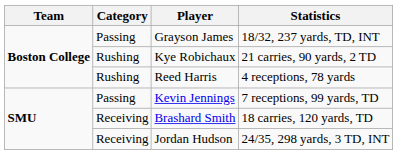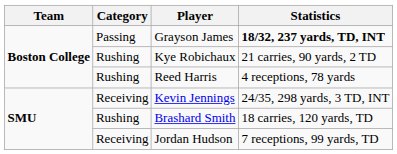(311, 36) normal -> (313, 36) bold
(116, 97) Passing -> (122, 97) Receiving
(310, 97) 7 receptions, 99 yards, TD -> (315, 97) 24/35, 298 yards, 3 TD, INT
(122, 118) Receiving -> (118, 118) Rushing
(315, 139) 24/35, 298 yards, 3 TD, INT -> (310, 139) 7 receptions, 99 yards, TD
